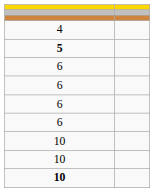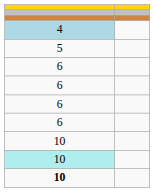(60, 29) no background -> (60, 29) lightblue background
(60, 48) bold -> (60, 48) normal
(60, 159) no background -> (60, 159) paleturquoise background
